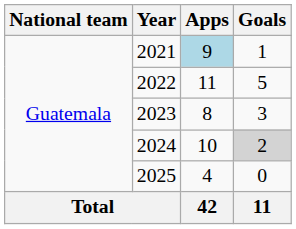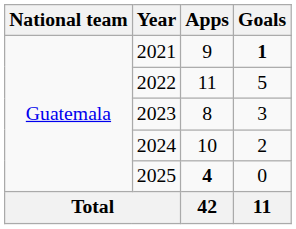(207, 51) lightblue background -> (207, 51) no background
(262, 51) normal -> (262, 51) bold
(262, 144) lightgrey background -> (262, 144) no background
(207, 176) normal -> (207, 176) bold
